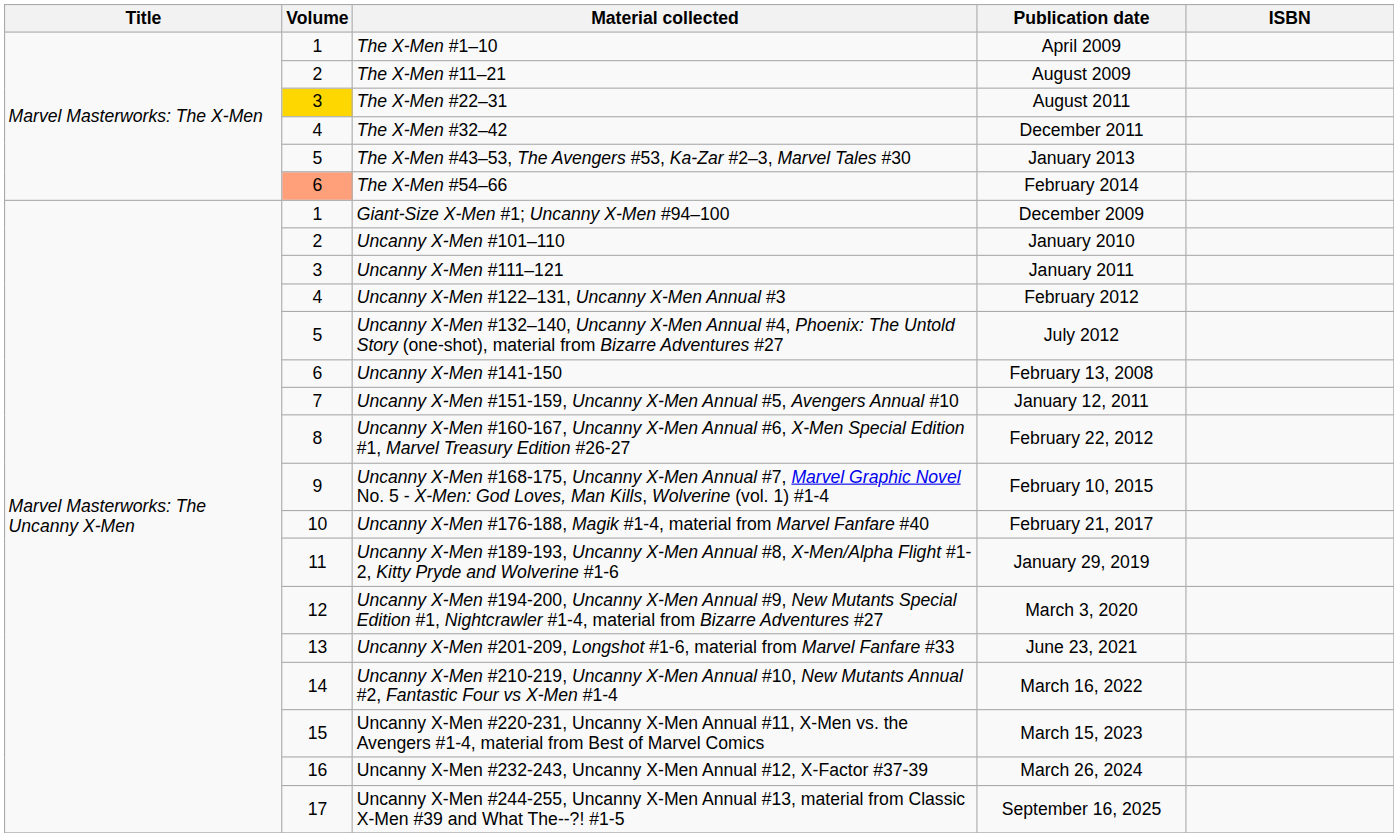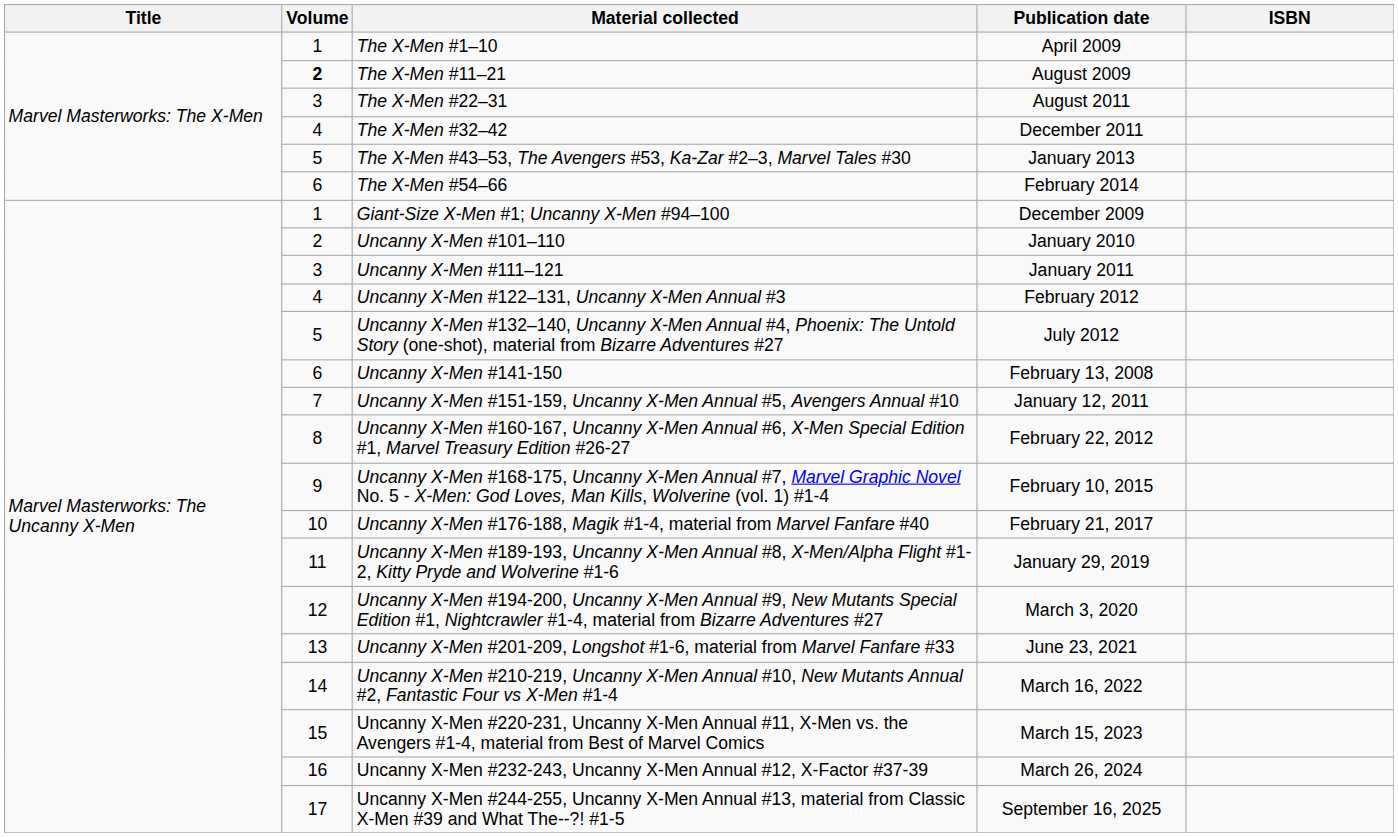(317, 74) normal -> (317, 74) bold
(317, 102) gold background -> (317, 102) no background
(317, 185) lightsalmon background -> (317, 185) no background
